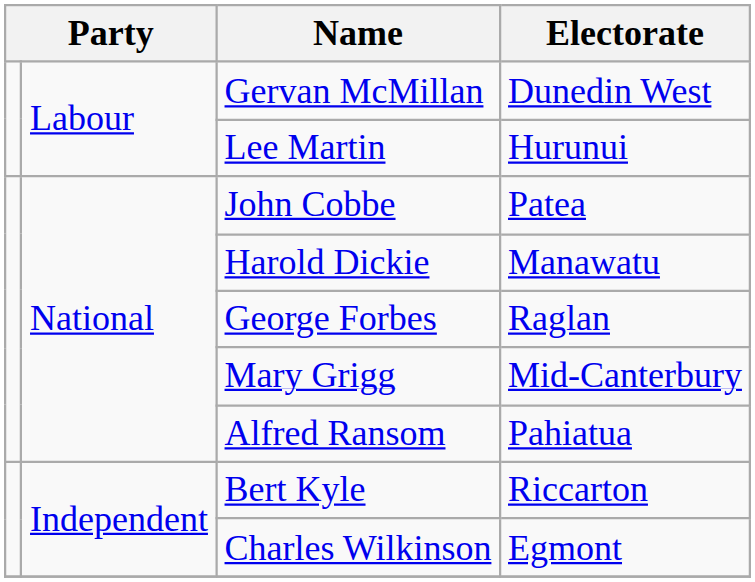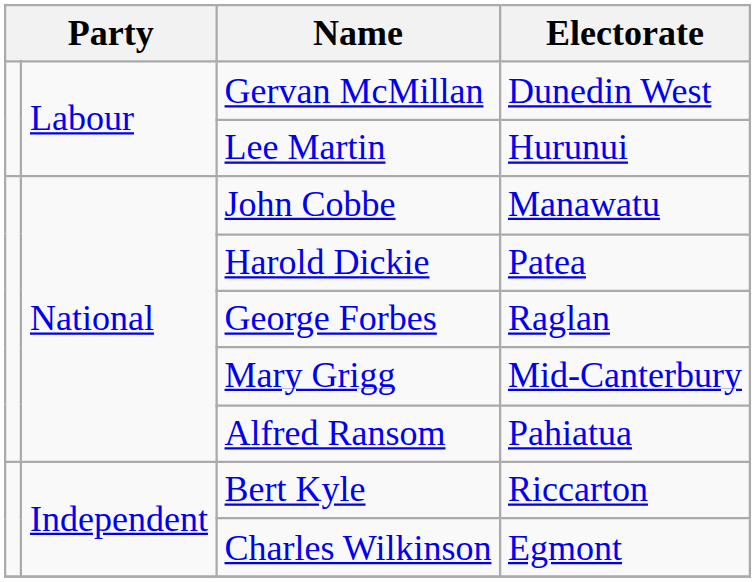(547, 204) Patea -> (584, 204) Manawatu
(584, 261) Manawatu -> (547, 261) Patea
